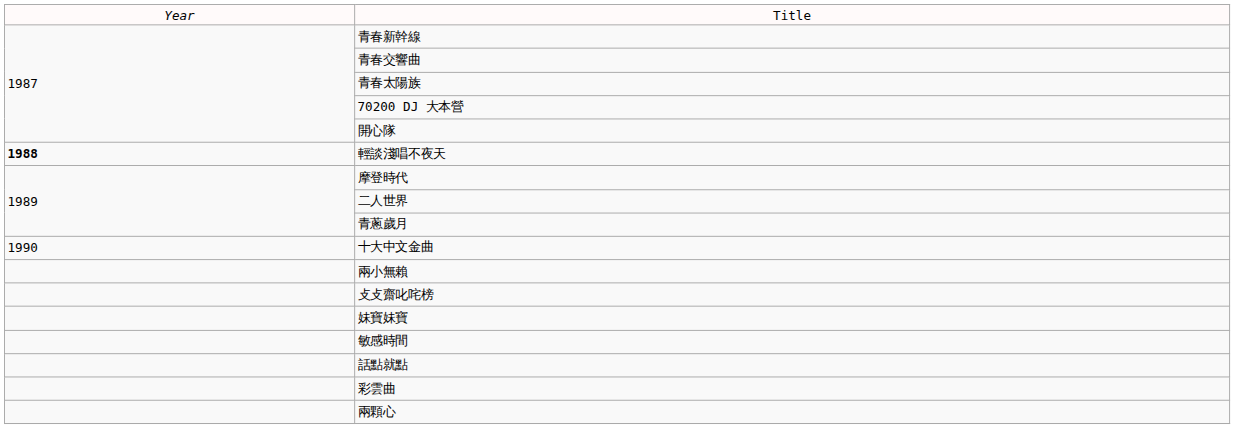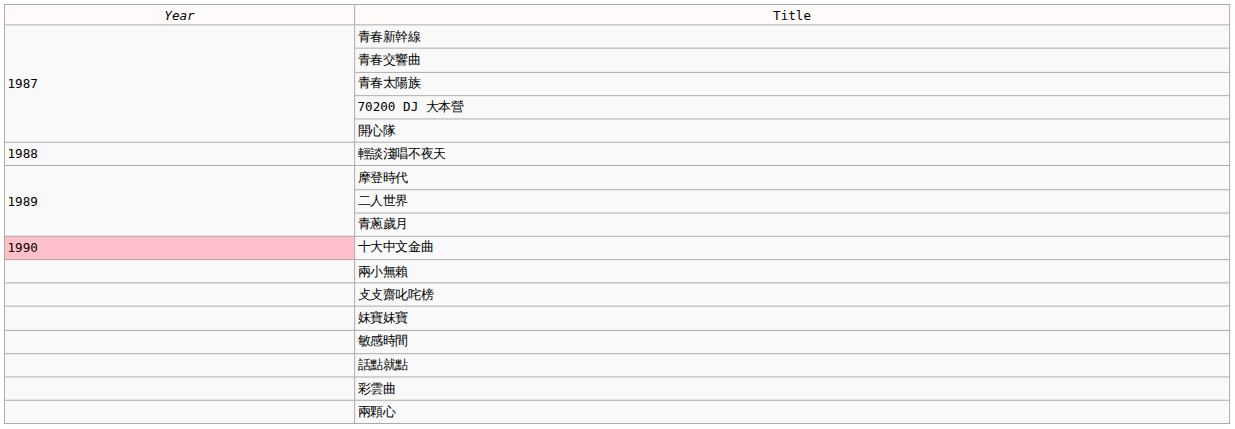(23, 154) bold -> (23, 154) normal
(23, 248) no background -> (23, 248) pink background
